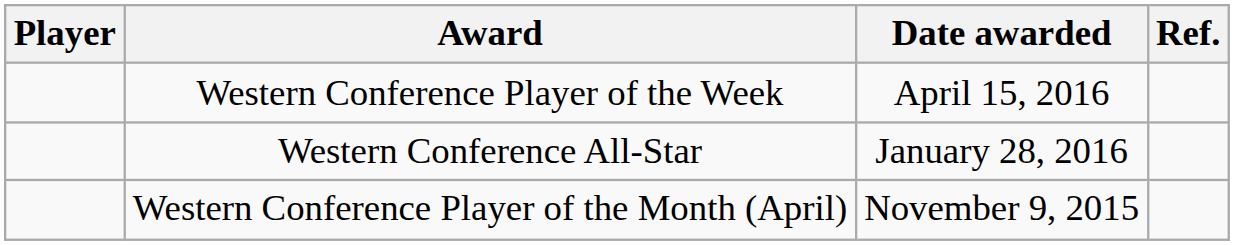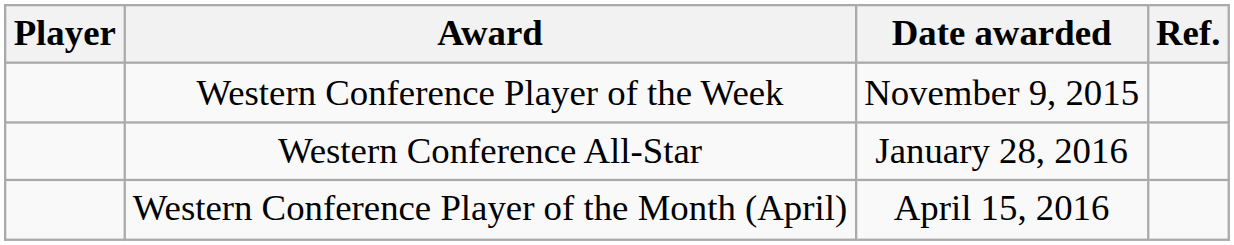(1002, 92) April 15, 2016 -> (1002, 92) November 9, 2015
(1002, 208) November 9, 2015 -> (1002, 208) April 15, 2016
